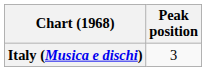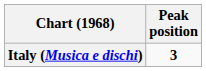(174, 54) normal -> (174, 54) bold
